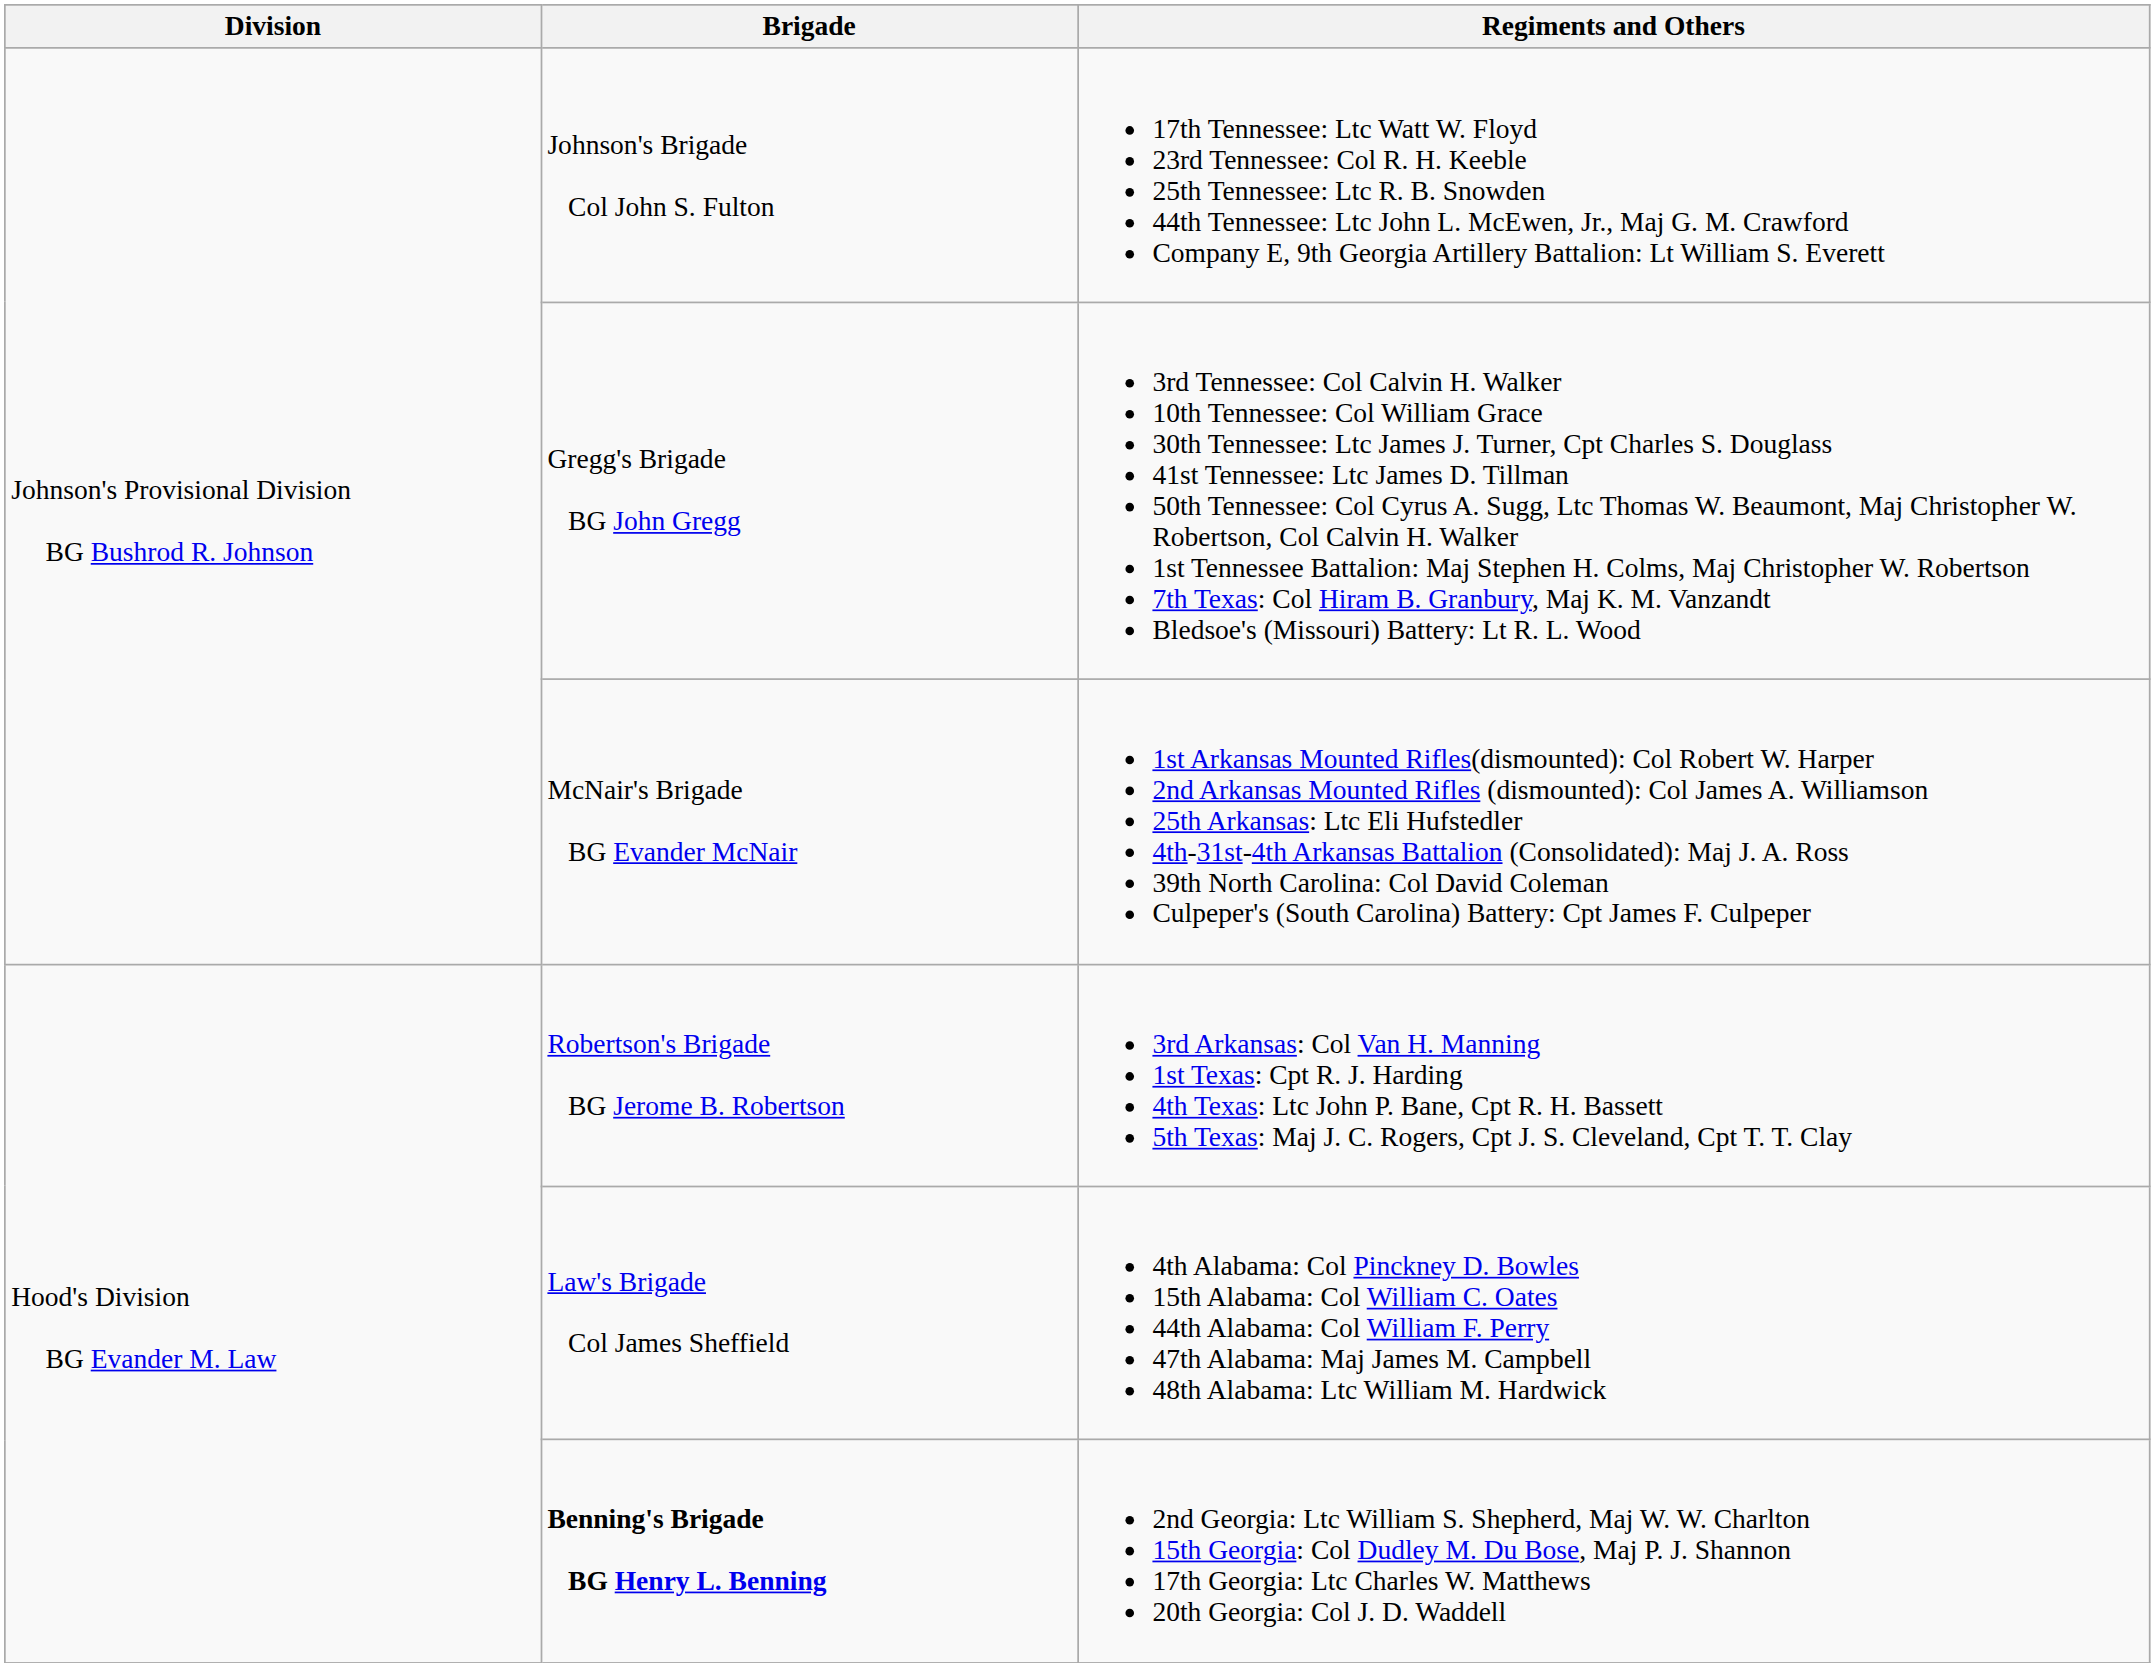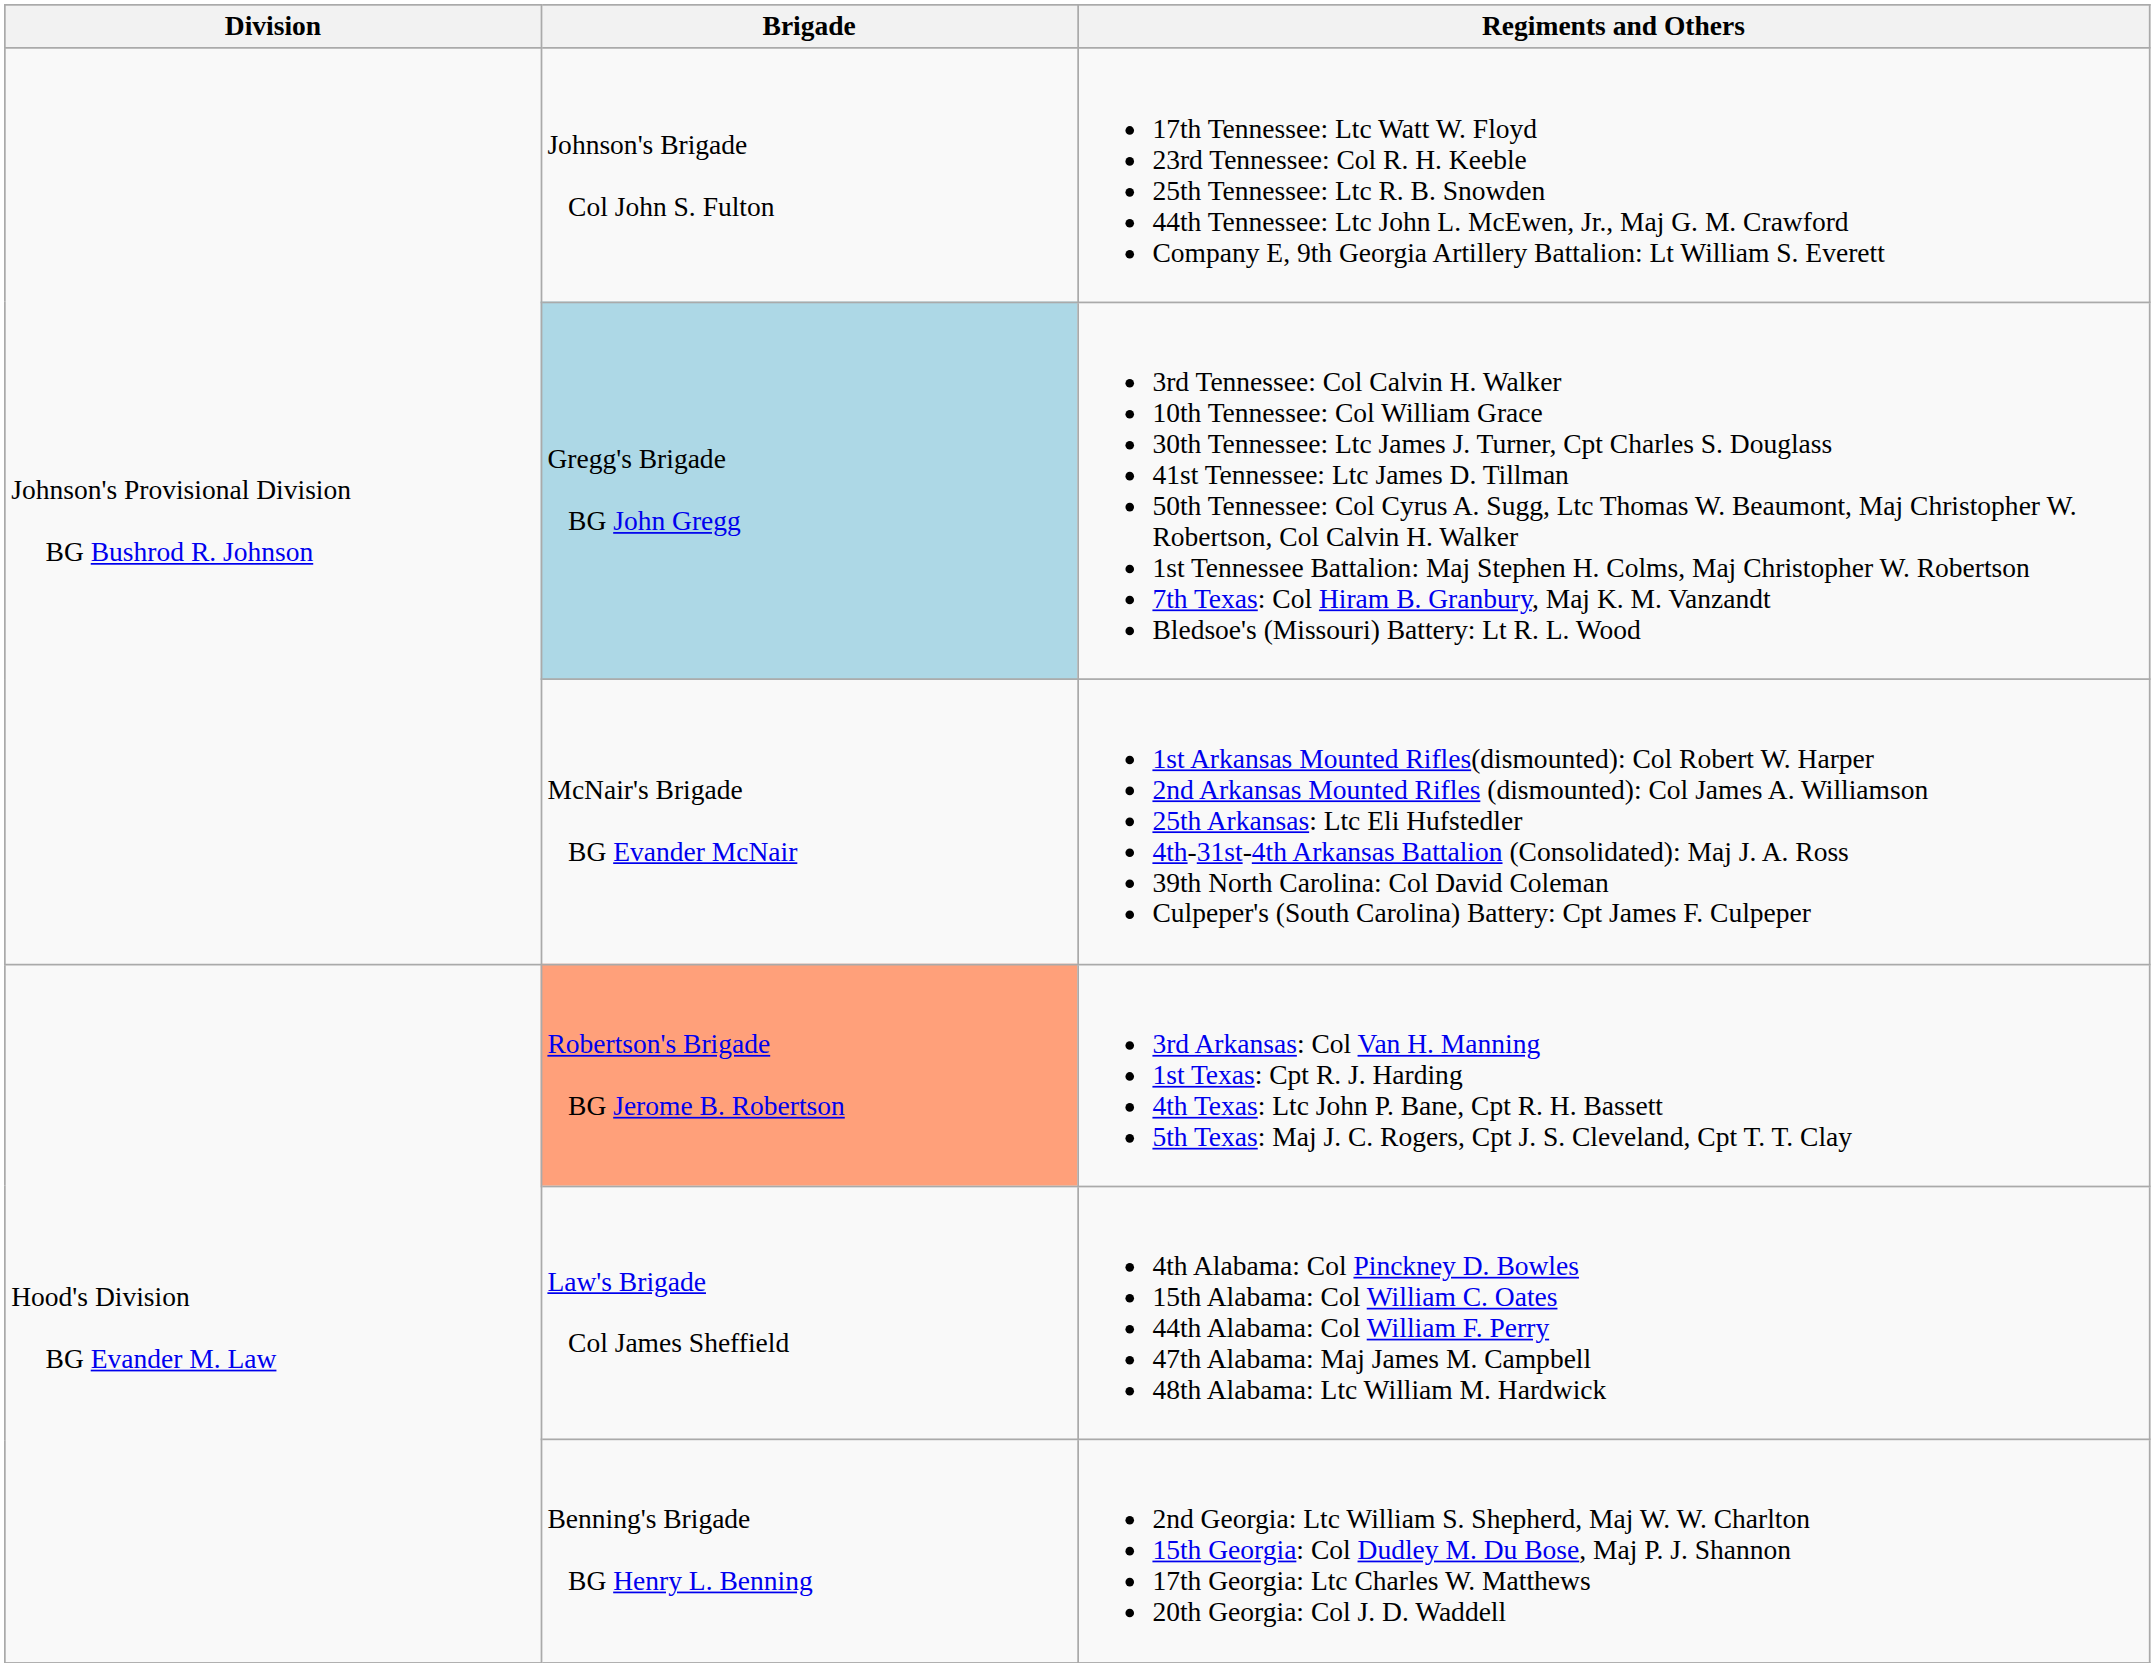(644, 490) no background -> (644, 490) lightblue background
(696, 1074) no background -> (696, 1074) lightsalmon background
(687, 1550) bold -> (680, 1550) normal
